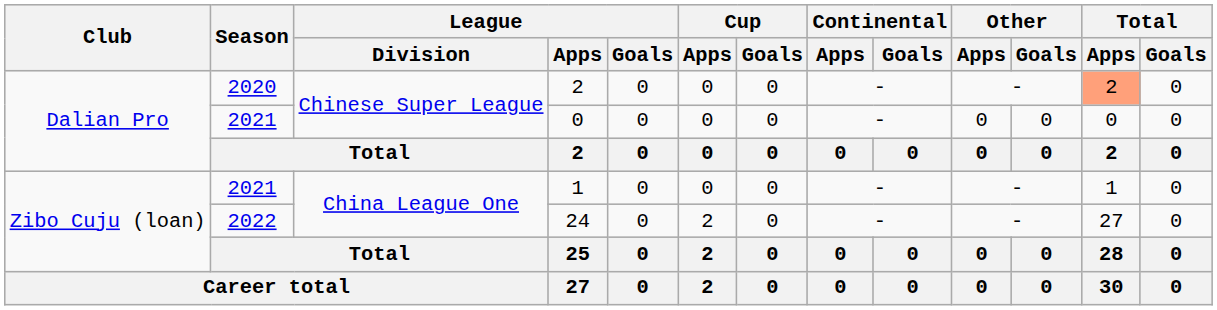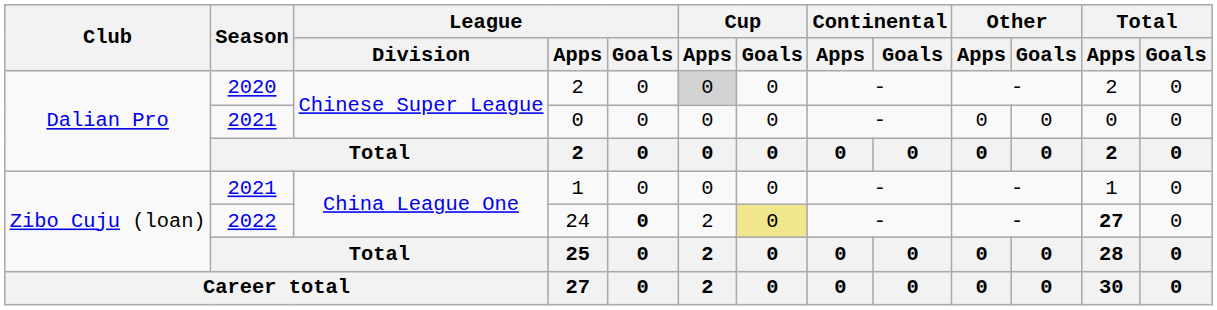(707, 88) no background -> (707, 88) lightgrey background
(1111, 88) lightsalmon background -> (1111, 88) no background
(643, 221) normal -> (643, 221) bold
(772, 221) no background -> (772, 221) khaki background
(1111, 221) normal -> (1111, 221) bold
